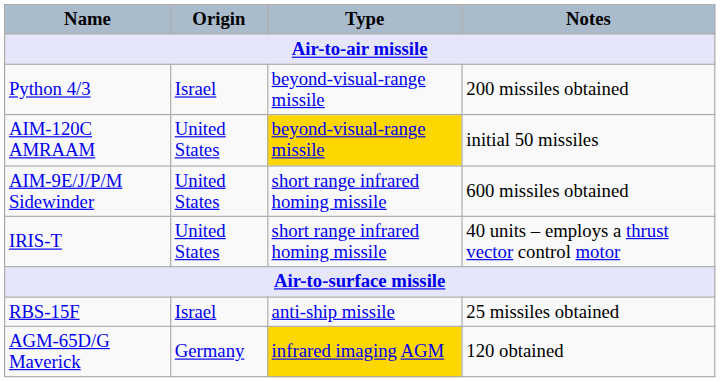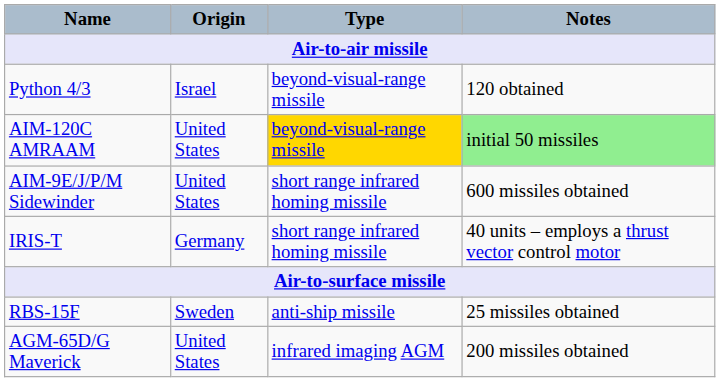(547, 89) 200 missiles obtained -> (515, 89) 120 obtained
(532, 140) no background -> (532, 140) lightgreen background
(200, 241) United States -> (210, 241) Germany
(196, 311) Israel -> (204, 311) Sweden
(210, 351) Germany -> (200, 351) United States
(358, 351) gold background -> (358, 351) no background
(515, 351) 120 obtained -> (547, 351) 200 missiles obtained
